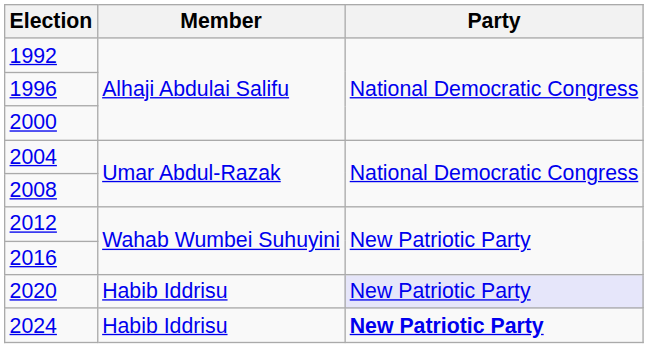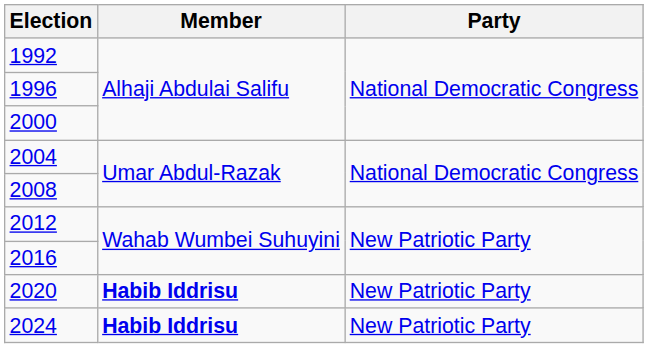(165, 291) normal -> (170, 291) bold
(440, 291) lavender background -> (440, 291) no background
(165, 325) normal -> (170, 325) bold
(447, 325) bold -> (440, 325) normal
